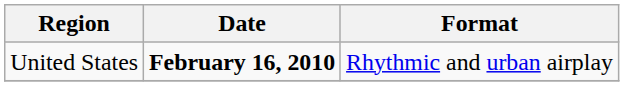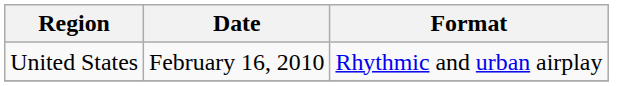(242, 61) bold -> (237, 61) normal
